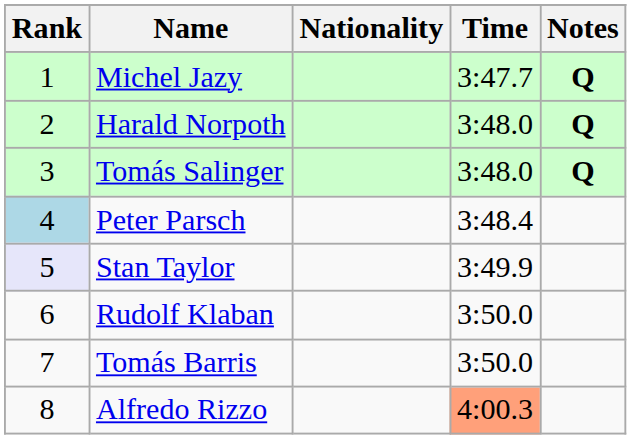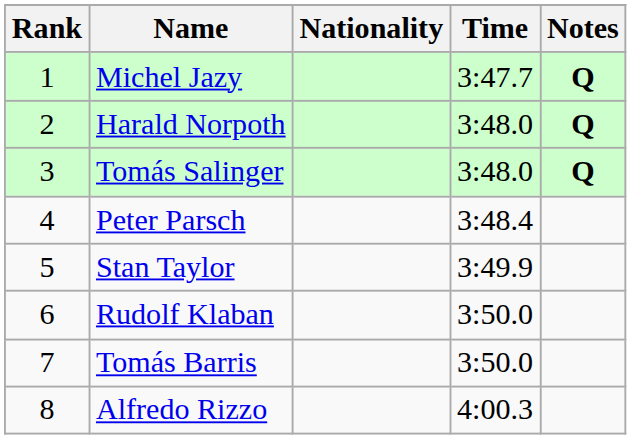(47, 219) lightblue background -> (47, 219) no background
(47, 266) lavender background -> (47, 266) no background
(495, 409) lightsalmon background -> (495, 409) no background
